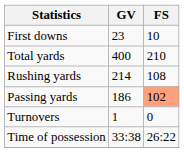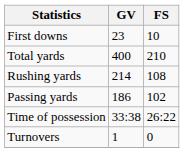(156, 96) lightsalmon background -> (156, 96) no background
rows swapped: (33, 116) <-> (57, 137)
